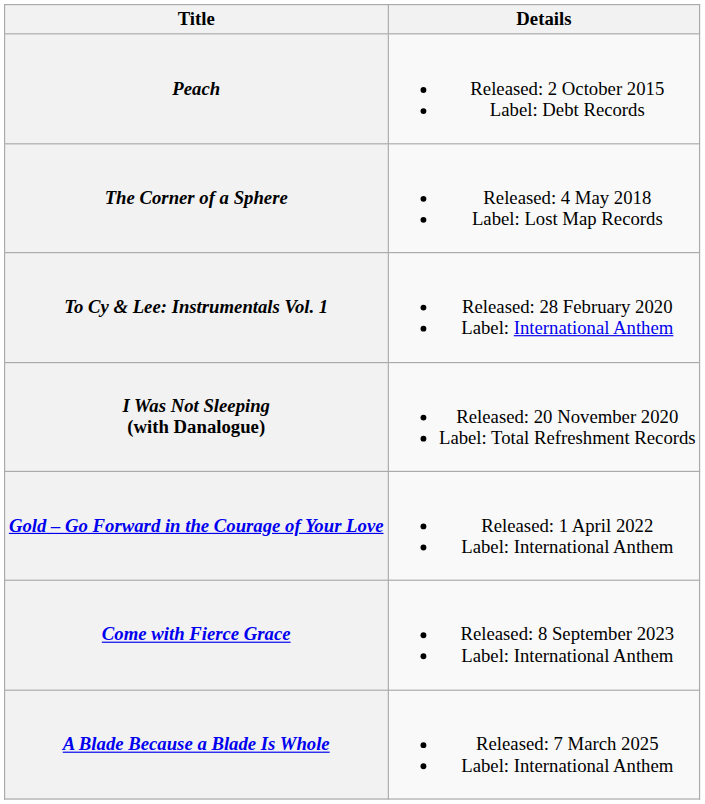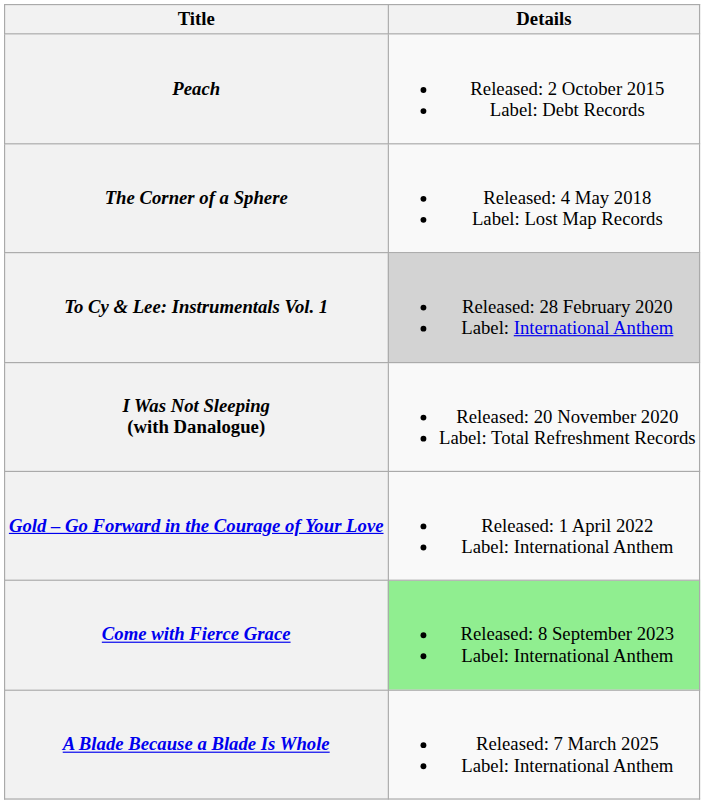(544, 318) no background -> (544, 318) lightgrey background
(544, 646) no background -> (544, 646) lightgreen background
